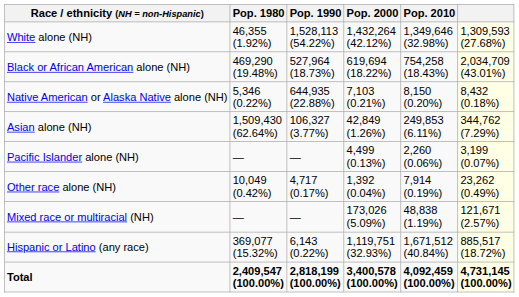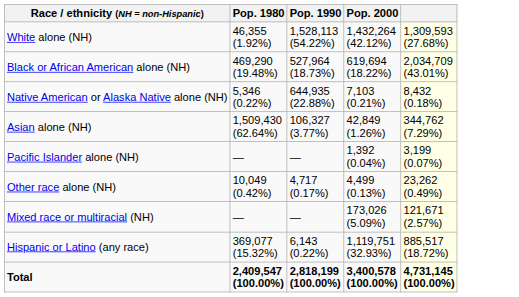- column: (429, 13)
(366, 157) 4,499 (0.13%) -> (366, 157) 1,392 (0.04%)
(366, 187) 1,392 (0.04%) -> (366, 187) 4,499 (0.13%)
